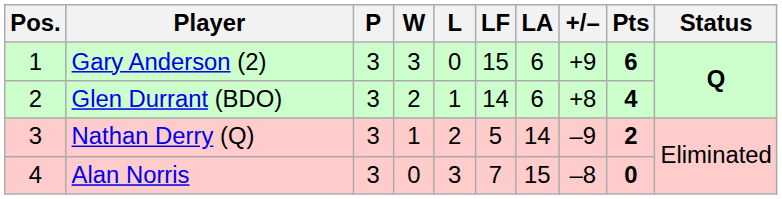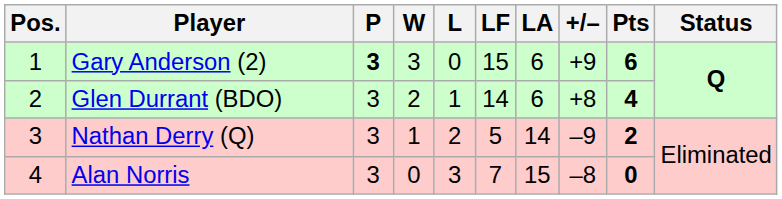(373, 61) normal -> (373, 61) bold
